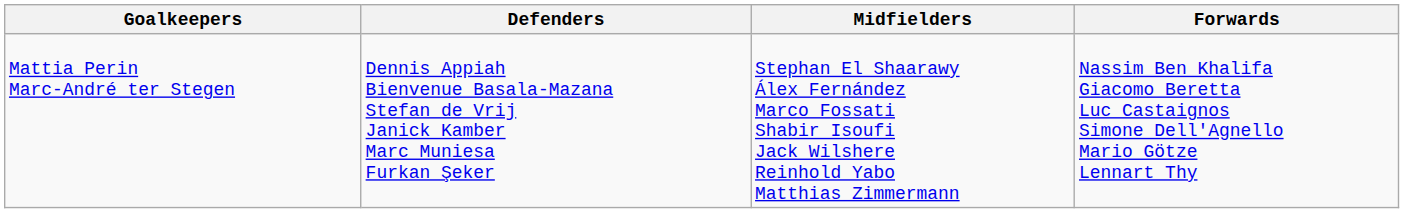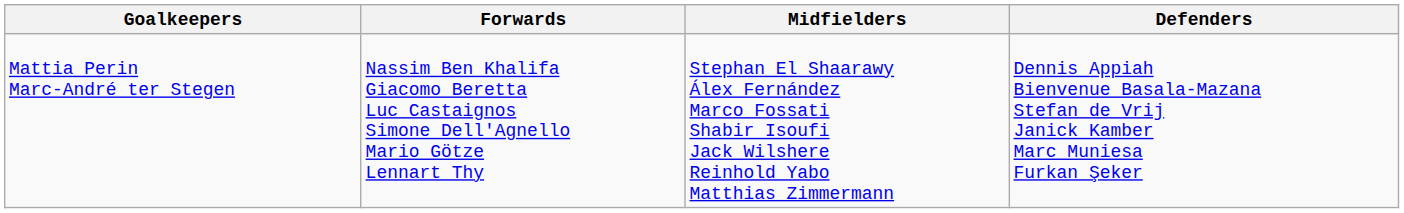columns swapped: (556, 19) <-> (1237, 19)
